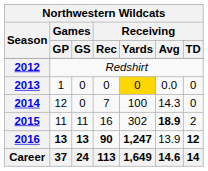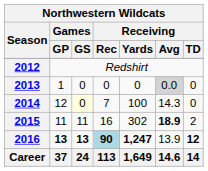(137, 85) gold background -> (137, 85) no background
(169, 85) no background -> (169, 85) lightgrey background
(82, 103) no background -> (82, 103) lightyellow background
(106, 139) no background -> (106, 139) lightblue background
